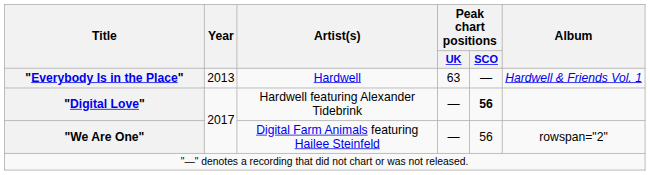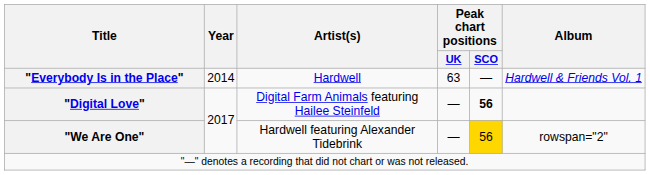(221, 78) 2013 -> (221, 78) 2014
(337, 104) Hardwell featuring Alexander Tidebrink -> (337, 104) Digital Farm Animals featuring Hailee Steinfeld
(337, 137) Digital Farm Animals featuring Hailee Steinfeld -> (337, 137) Hardwell featuring Alexander Tidebrink
(486, 137) no background -> (486, 137) gold background
